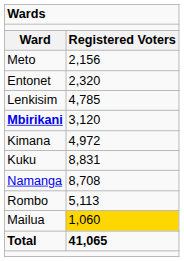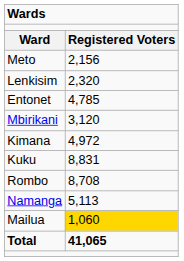(29, 80) Entonet -> (32, 80) Lenkisim
(32, 100) Lenkisim -> (29, 100) Entonet
(35, 120) bold -> (33, 120) normal
(35, 180) Namanga -> (28, 180) Rombo
(28, 200) Rombo -> (35, 200) Namanga
